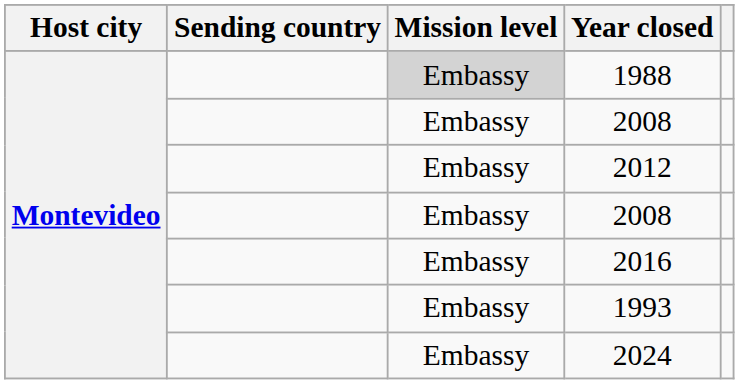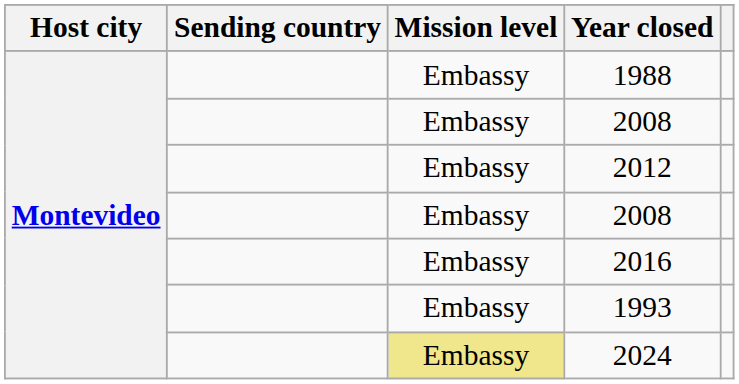(476, 74) lightgrey background -> (476, 74) no background
(476, 354) no background -> (476, 354) khaki background
